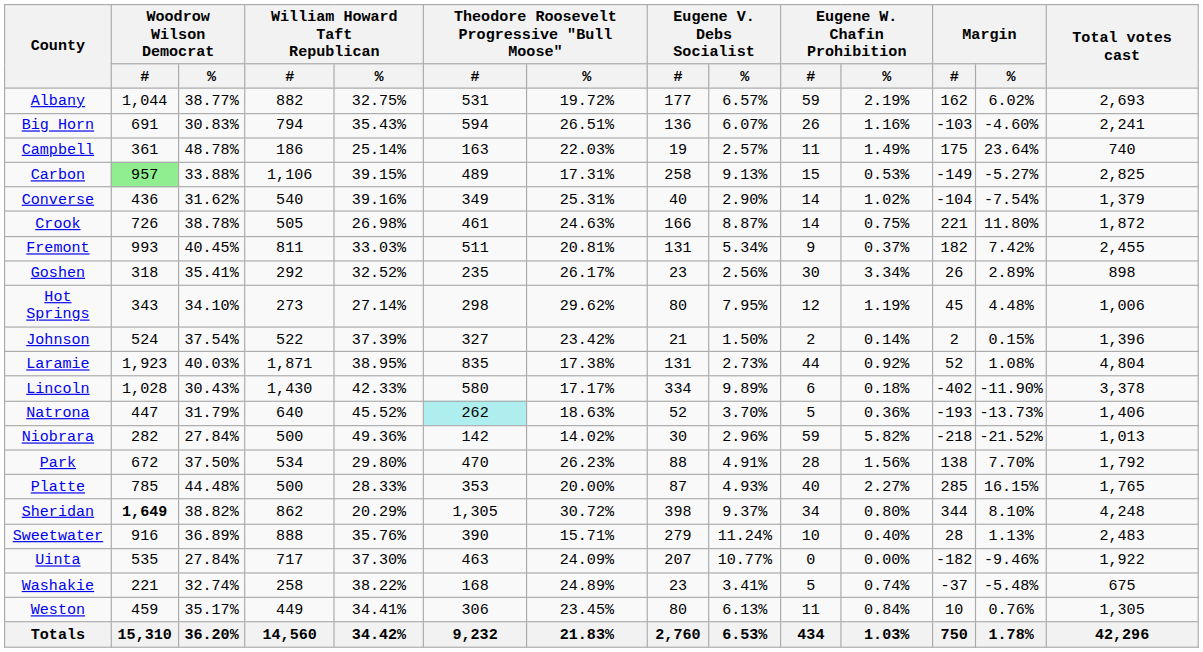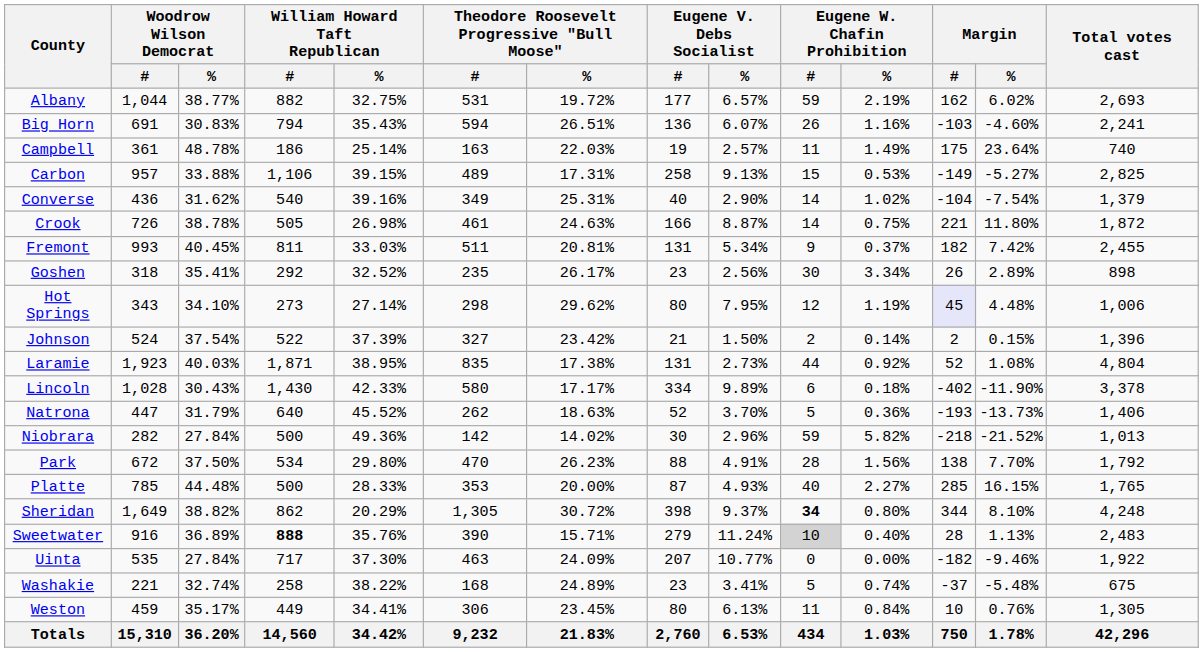(145, 175) lightgreen background -> (145, 175) no background
(954, 306) no background -> (954, 306) lavender background
(475, 413) paleturquoise background -> (475, 413) no background
(145, 511) bold -> (145, 511) normal
(811, 511) normal -> (811, 511) bold
(290, 536) normal -> (290, 536) bold
(811, 536) no background -> (811, 536) lightgrey background
